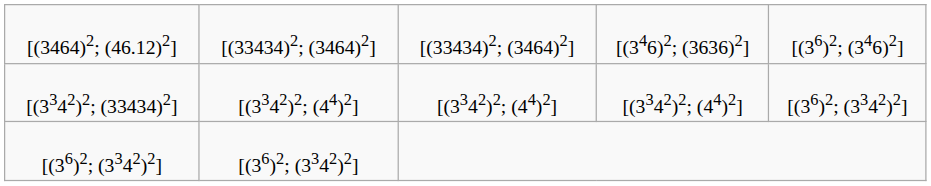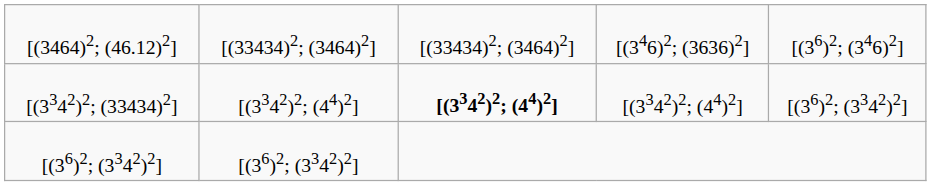(497, 103) normal -> (497, 103) bold
